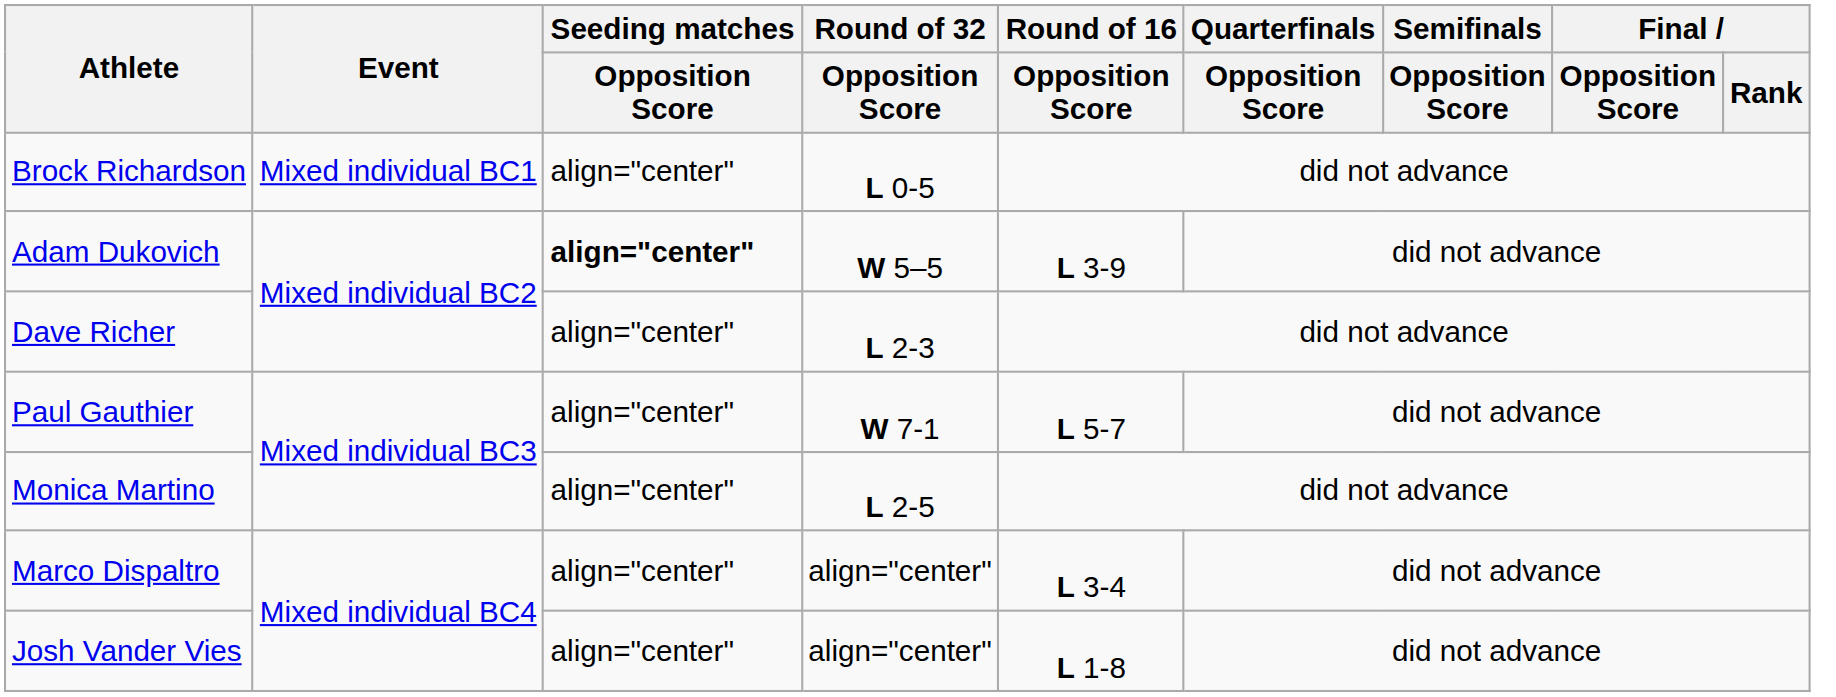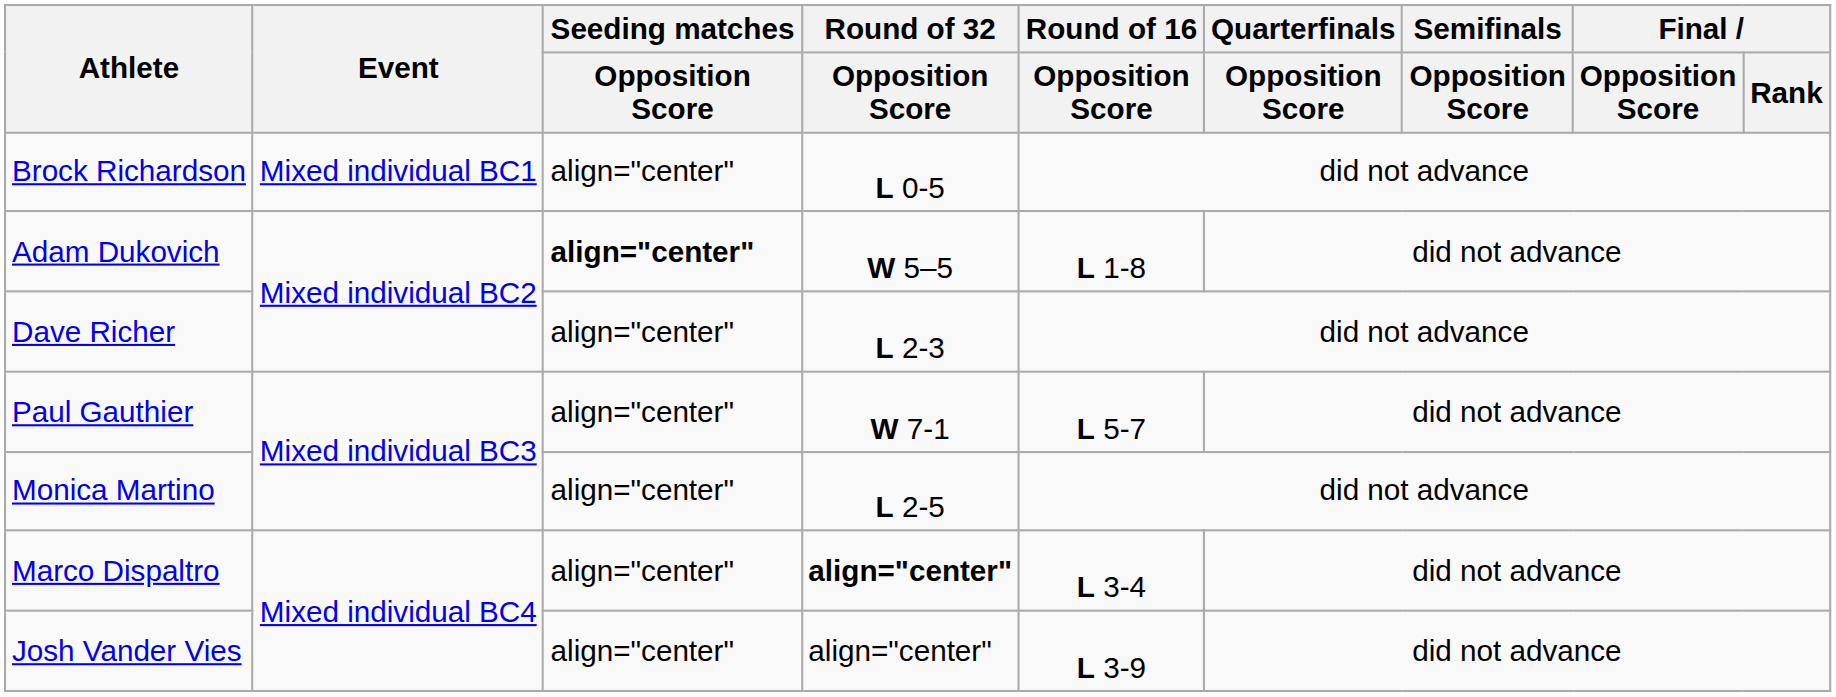(1091, 268) L 3-9 -> (1111, 268) L 1-8
(900, 571) normal -> (910, 571) bold
(1091, 667) L 1-8 -> (1111, 667) L 3-9
